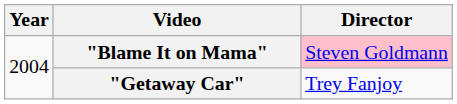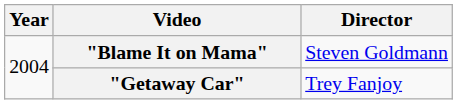(377, 51) pink background -> (377, 51) no background
